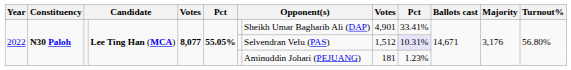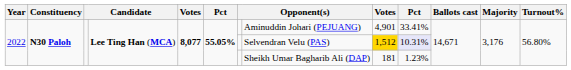(307, 27) Sheikh Umar Bagharib Ali (DAP) -> (302, 27) Aminuddin Johari (PEJUANG)
(385, 42) no background -> (385, 42) gold background
(302, 58) Aminuddin Johari (PEJUANG) -> (307, 58) Sheikh Umar Bagharib Ali (DAP)
